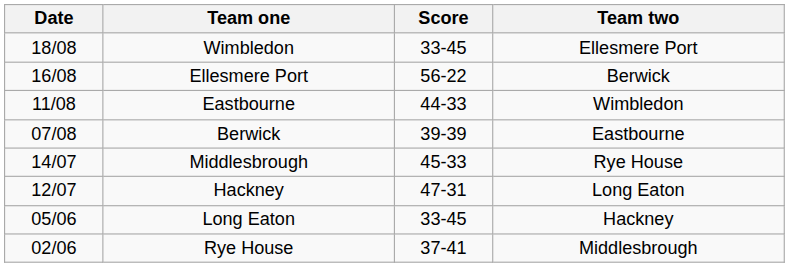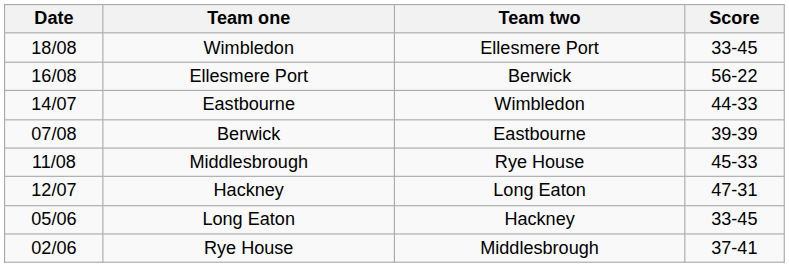columns swapped: (443, 18) <-> (638, 18)
(54, 104) 11/08 -> (54, 104) 14/07
(54, 162) 14/07 -> (54, 162) 11/08
